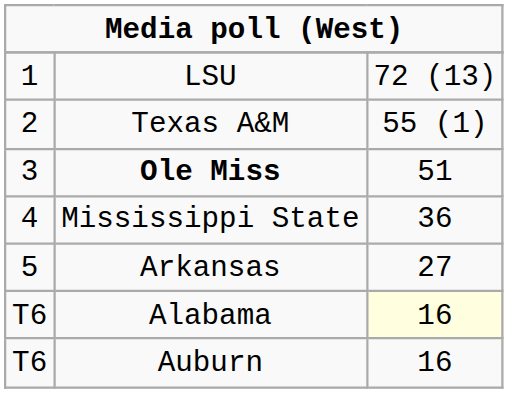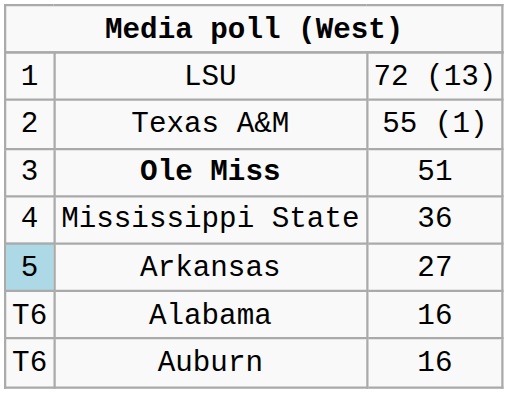(30, 267) no background -> (30, 267) lightblue background
(435, 315) lightyellow background -> (435, 315) no background
